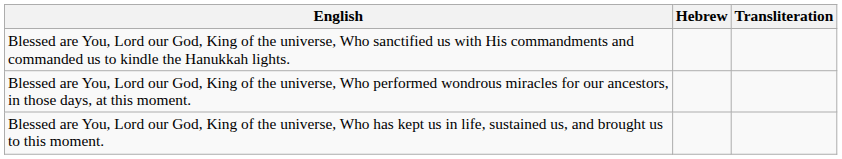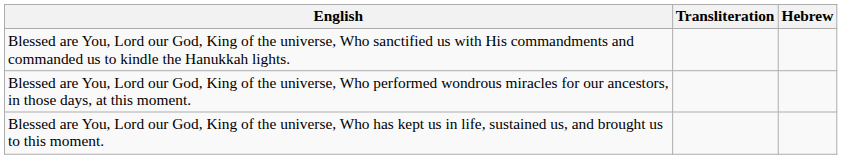columns swapped: (702, 16) <-> (784, 16)
